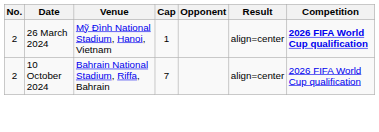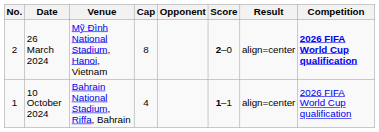+ column: (224, 12)
(167, 38) 1 -> (146, 49) 8
(14, 76) 2 -> (14, 103) 1
(167, 76) 7 -> (146, 103) 4
